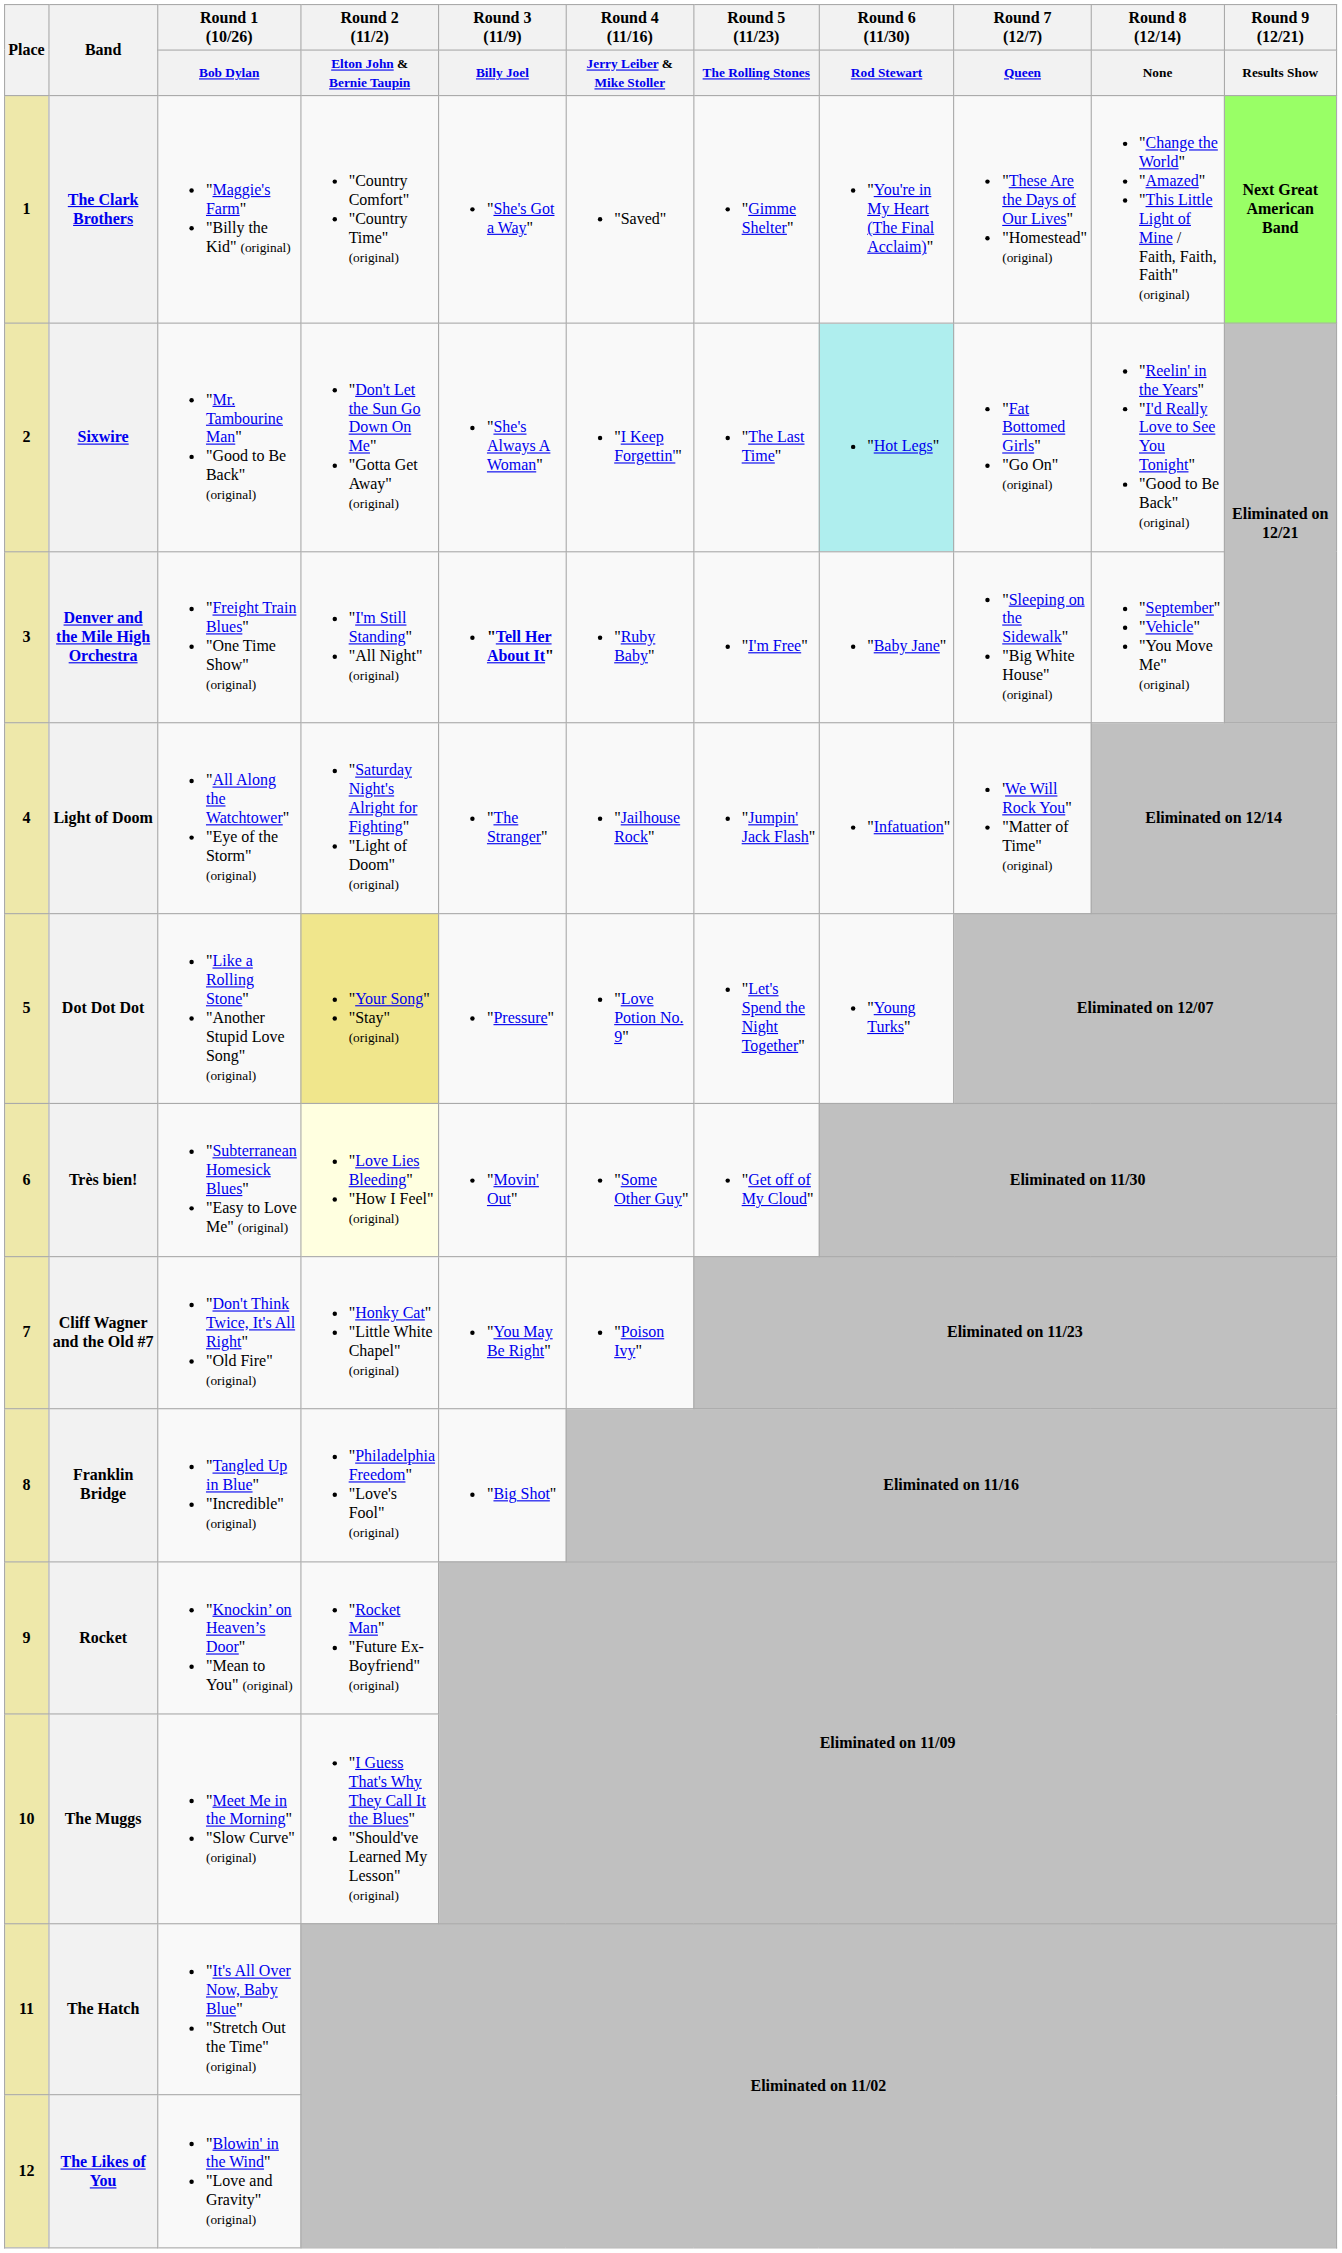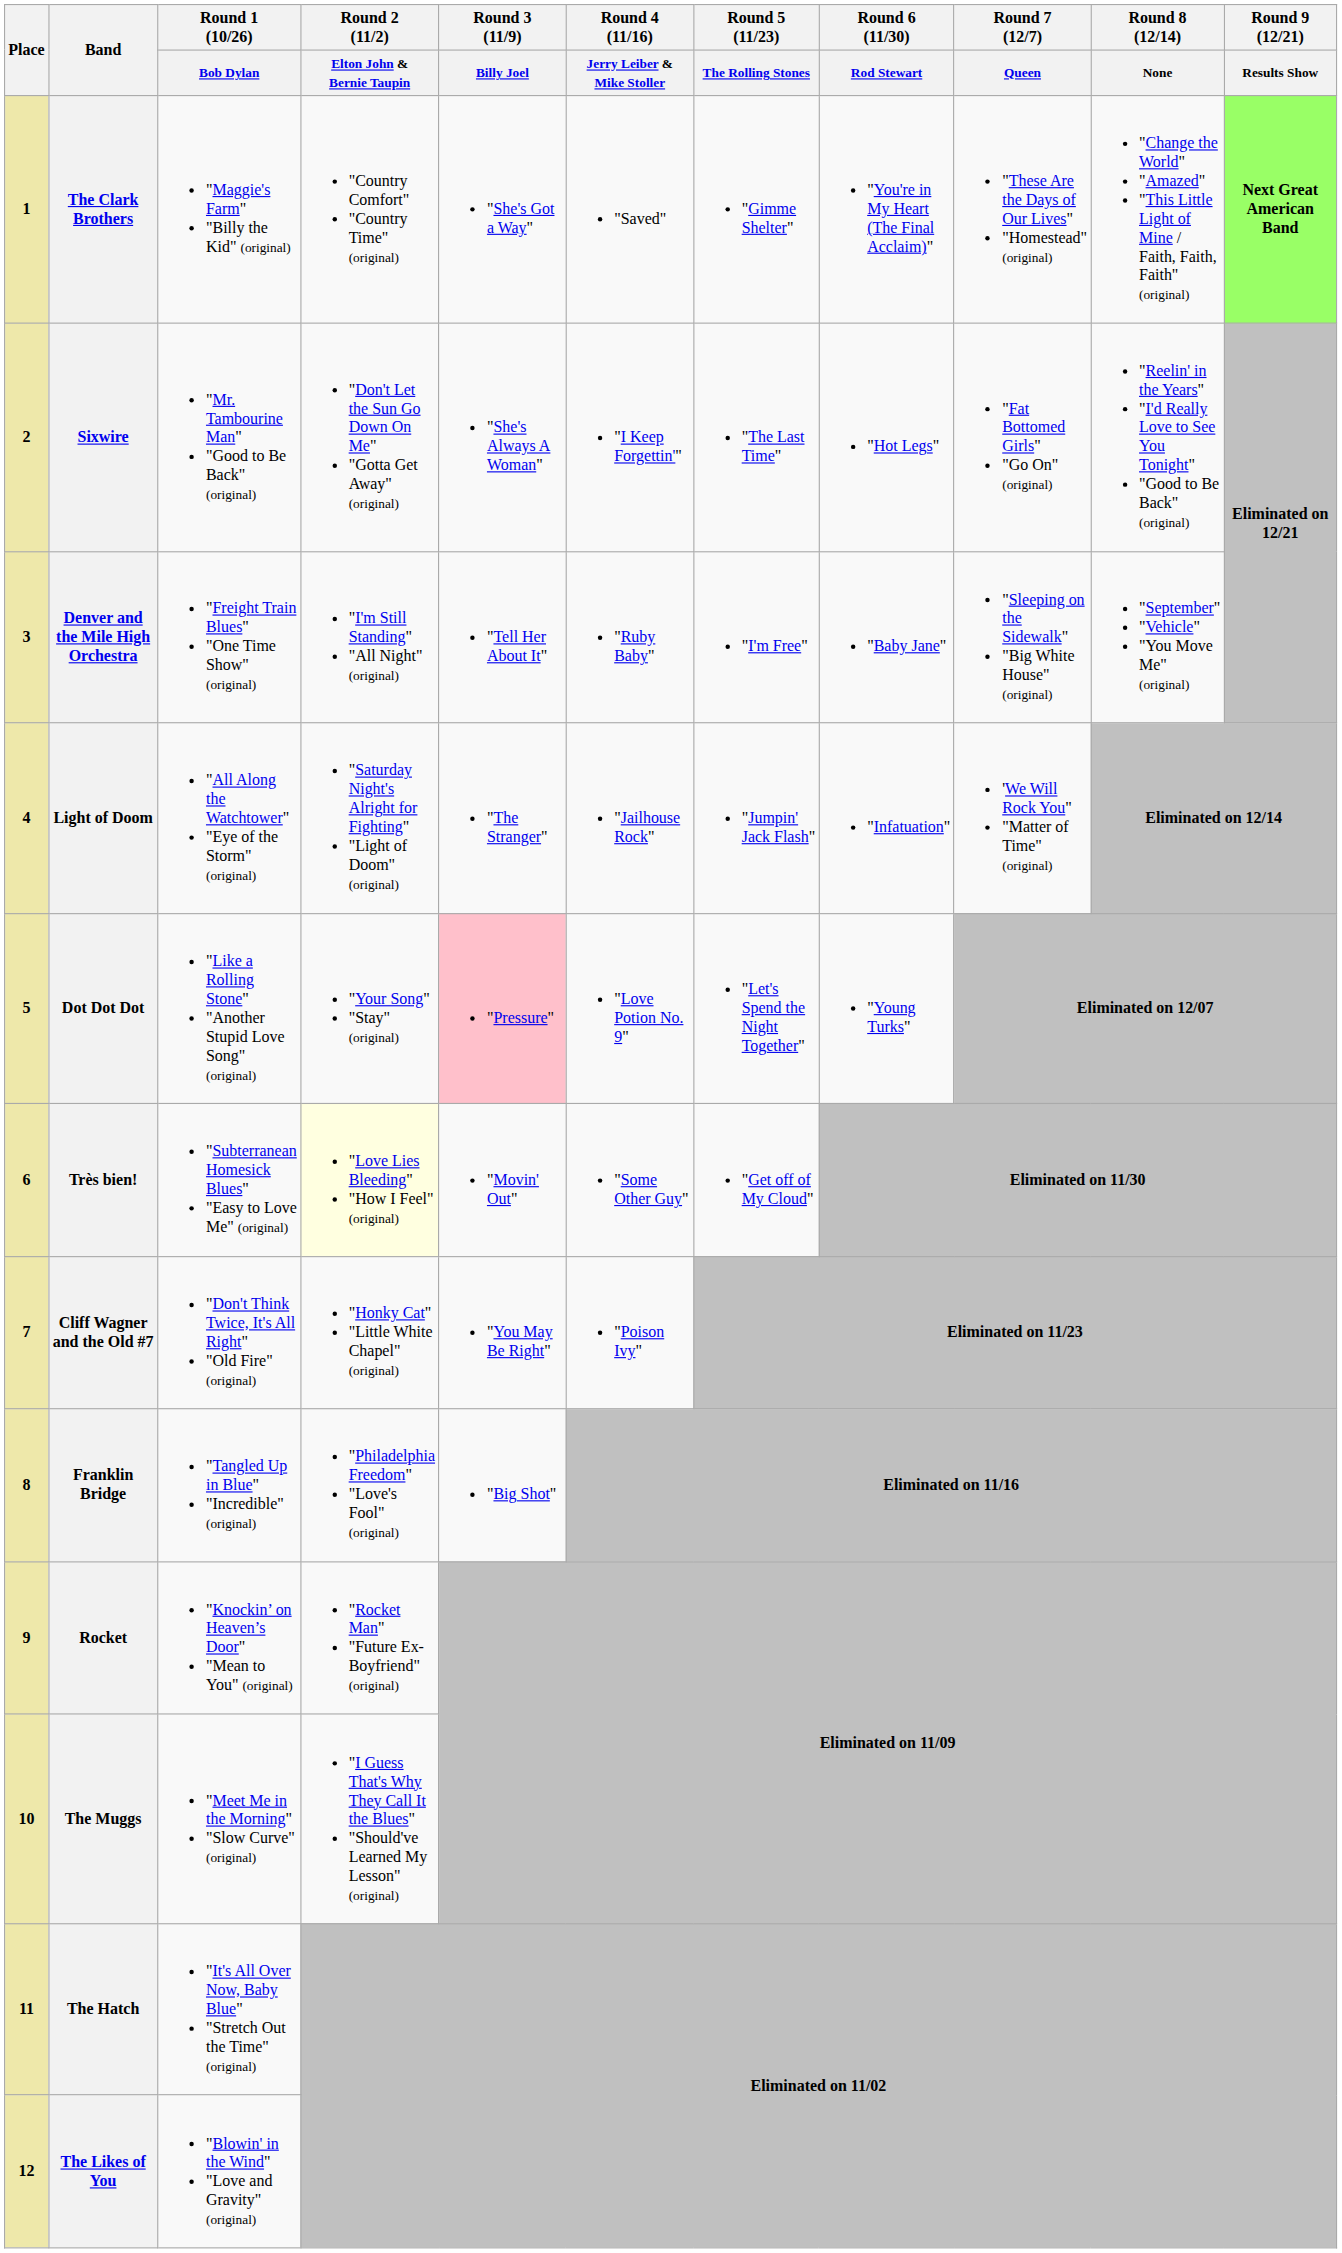(887, 447) paleturquoise background -> (887, 447) no background
(502, 647) bold -> (502, 647) normal
(370, 1018) khaki background -> (370, 1018) no background
(502, 1018) no background -> (502, 1018) pink background
